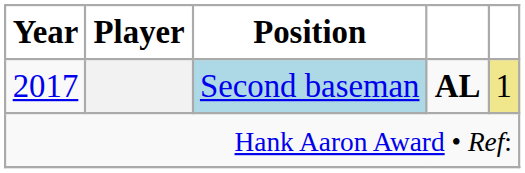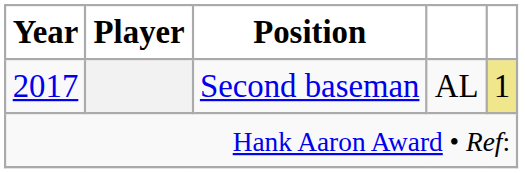(310, 85) lightblue background -> (310, 85) no background
(458, 85) bold -> (457, 85) normal
